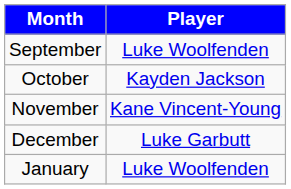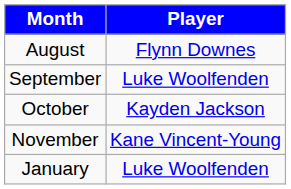+ row: (55, 49)
- row: (55, 139)
